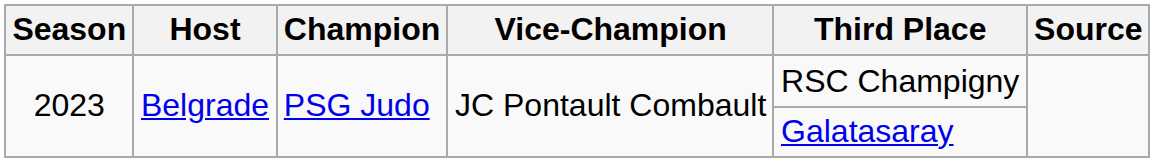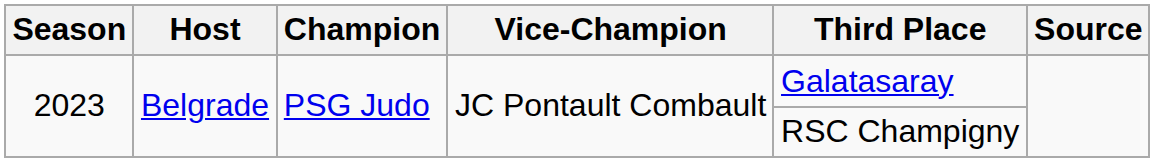(900, 80) RSC Champigny -> (867, 80) Galatasaray
(867, 131) Galatasaray -> (900, 131) RSC Champigny
